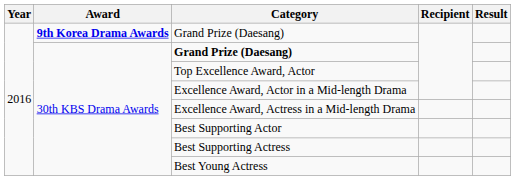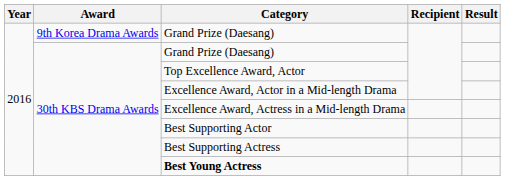(103, 33) bold -> (98, 33) normal
(233, 52) bold -> (219, 52) normal
(221, 166) normal -> (213, 166) bold
